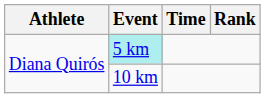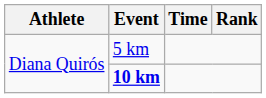(131, 49) paleturquoise background -> (131, 49) no background
(135, 78) normal -> (136, 78) bold
